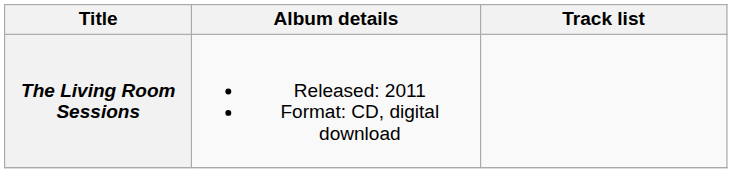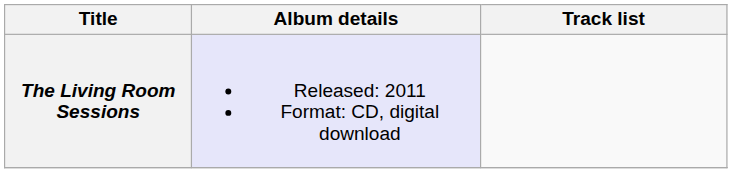(336, 112) no background -> (336, 112) lavender background
